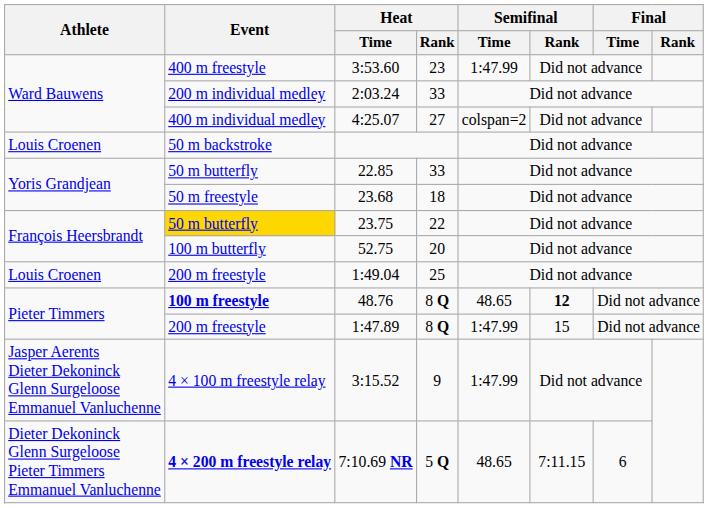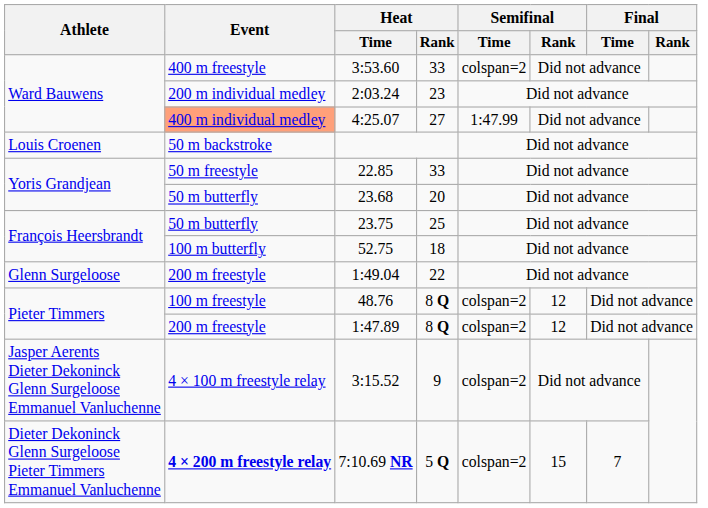(437, 68) 23 -> (437, 68) 33
(494, 68) 1:47.99 -> (494, 68) colspan=2
(437, 94) 33 -> (437, 94) 23
(247, 119) no background -> (247, 119) lightsalmon background
(494, 119) colspan=2 -> (494, 119) 1:47.99
(213, 171) 50 m butterfly -> (213, 171) 50 m freestyle
(213, 197) 50 m freestyle -> (213, 197) 50 m butterfly
(437, 197) 18 -> (437, 197) 20
(213, 223) gold background -> (213, 223) no background
(437, 223) 22 -> (437, 223) 25
(437, 249) 20 -> (437, 249) 18
(55, 275) Louis Croenen -> (64, 275) Glenn Surgeloose
(437, 275) 25 -> (437, 275) 22
(219, 301) bold -> (217, 301) normal
(494, 301) 48.65 -> (494, 301) colspan=2
(562, 301) bold -> (558, 301) normal
(494, 327) 1:47.99 -> (494, 327) colspan=2
(562, 327) 15 -> (558, 327) 12
(494, 380) 1:47.99 -> (494, 380) colspan=2
(494, 462) 48.65 -> (494, 462) colspan=2
(562, 462) 7:11.15 -> (558, 462) 15
(623, 462) 6 -> (617, 462) 7
